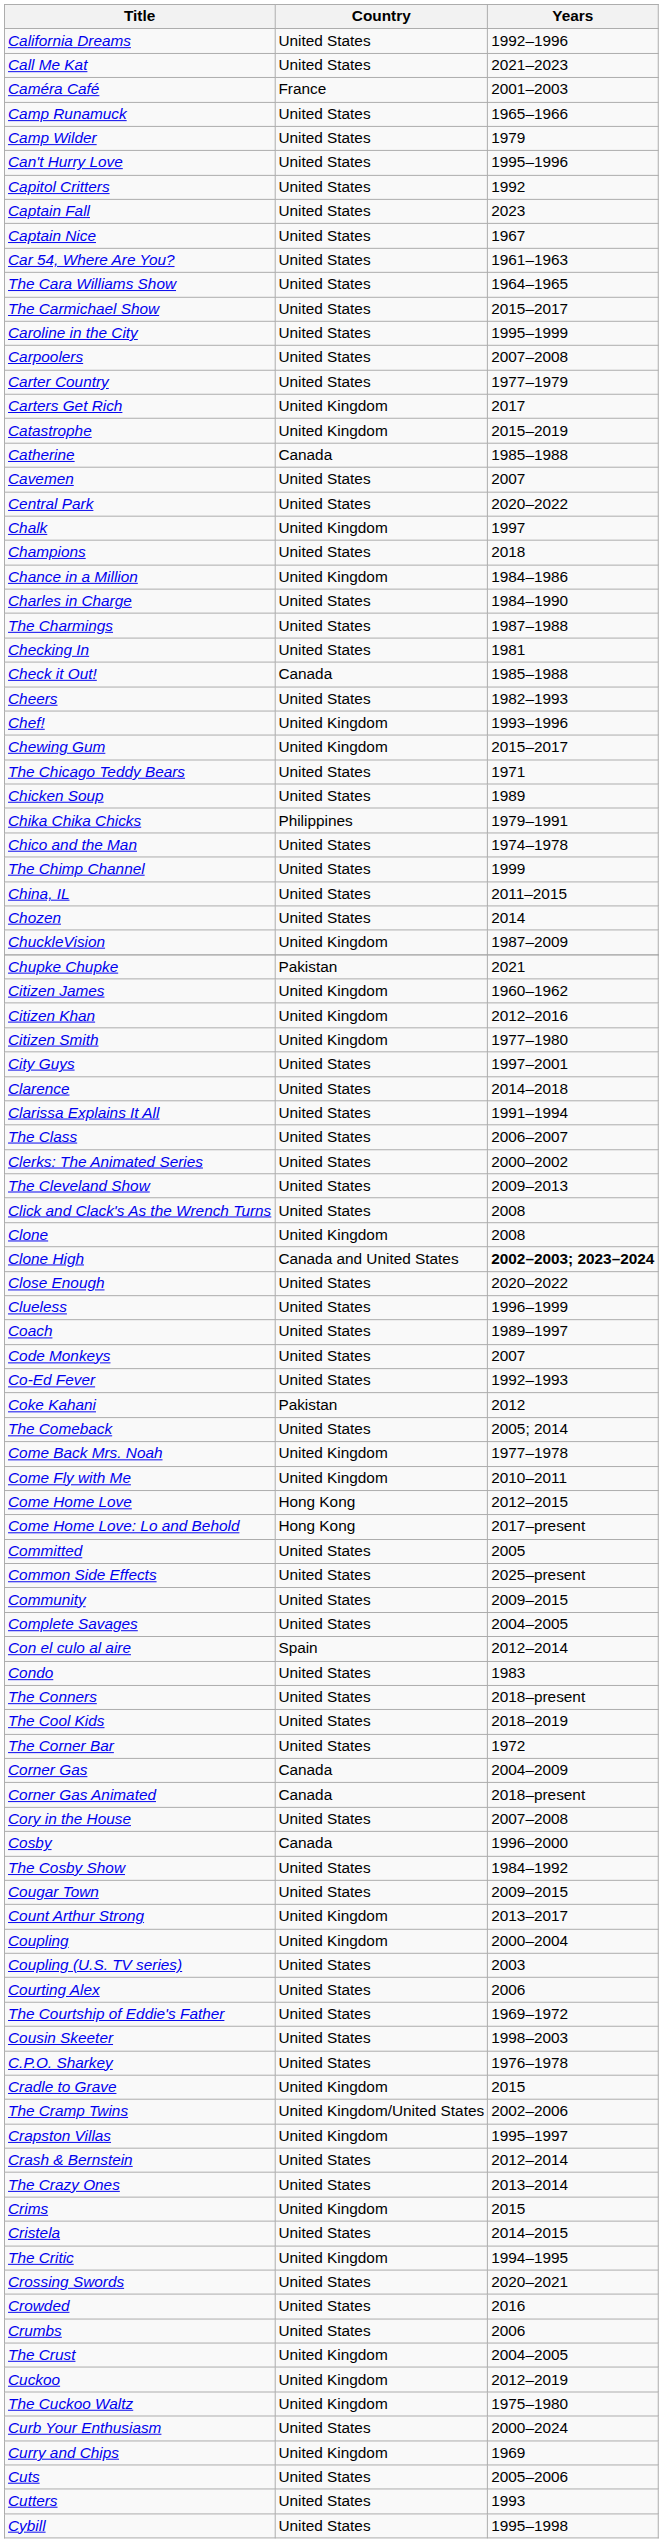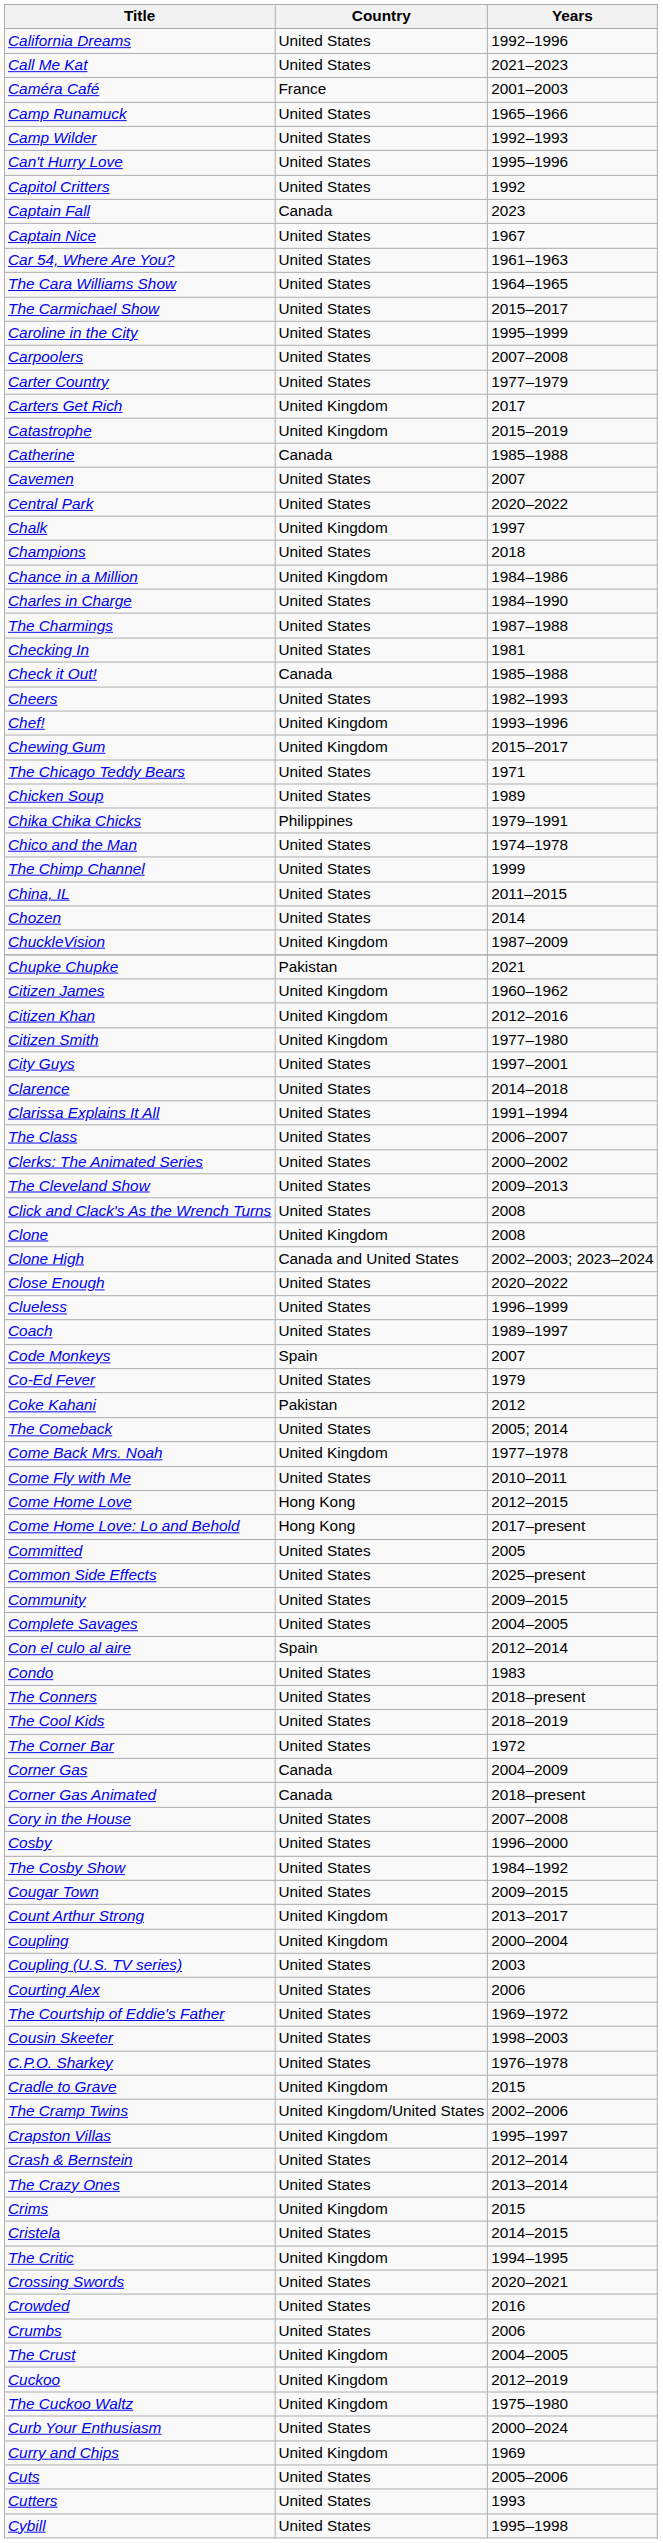(508, 138) 1979 -> (530, 138) 1992–1993
(324, 211) United States -> (305, 211) Canada
(573, 1259) bold -> (572, 1259) normal
(324, 1356) United States -> (298, 1356) Spain
(530, 1380) 1992–1993 -> (508, 1380) 1979
(333, 1478) United Kingdom -> (324, 1478) United States
(305, 1843) Canada -> (324, 1843) United States
